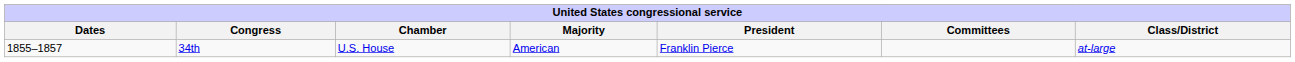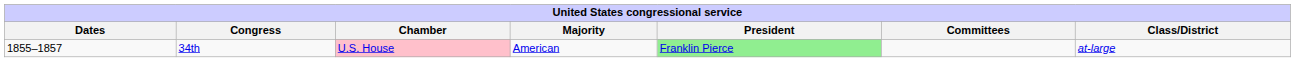(366, 48) no background -> (366, 48) pink background
(697, 48) no background -> (697, 48) lightgreen background
